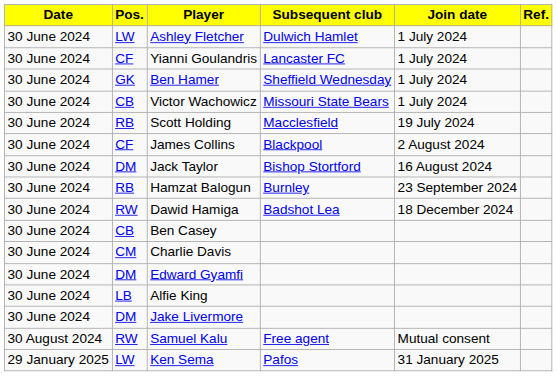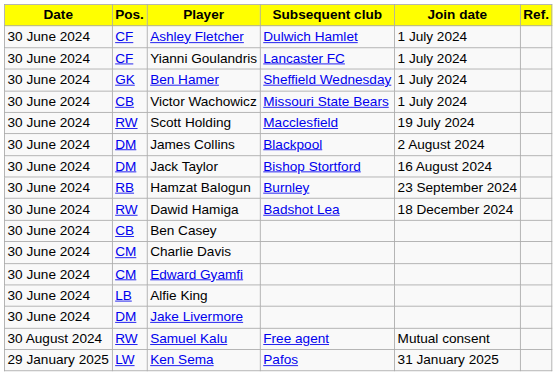(125, 36) LW -> (124, 36) CF
(125, 123) RB -> (126, 123) RW
(124, 144) CF -> (126, 144) DM
(126, 274) DM -> (126, 274) CM
